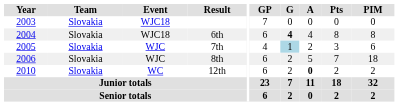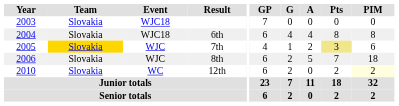(290, 34) bold -> (290, 34) normal
(85, 46) no background -> (85, 46) gold background
(290, 46) lightblue background -> (290, 46) no background
(336, 46) no background -> (336, 46) khaki background
(310, 71) bold -> (310, 71) normal
(373, 71) no background -> (373, 71) lightyellow background
